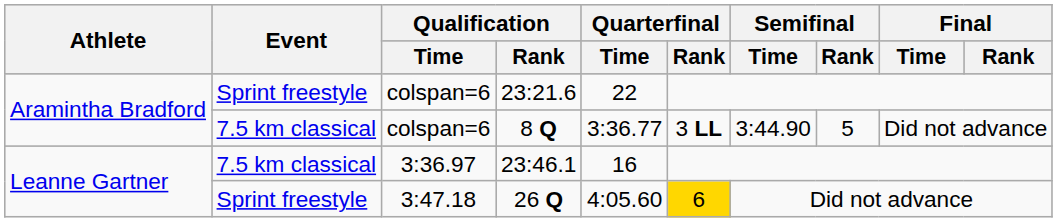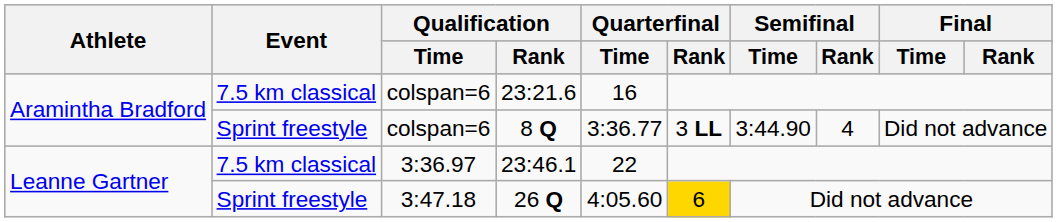(292, 92) Sprint freestyle -> (296, 92) 7.5 km classical
(625, 92) 22 -> (625, 92) 16
(296, 128) 7.5 km classical -> (292, 128) Sprint freestyle
(847, 128) 5 -> (847, 128) 4
(625, 164) 16 -> (625, 164) 22
